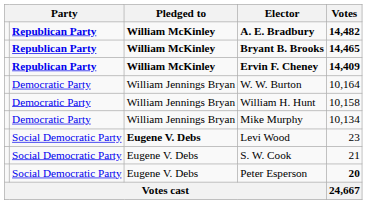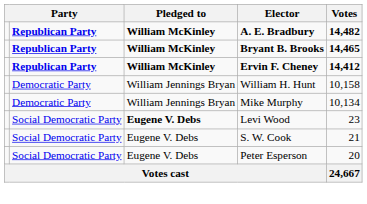(344, 66) 14,409 -> (344, 66) 14,412
- row: (271, 84)
(354, 173) bold -> (354, 155) normal
